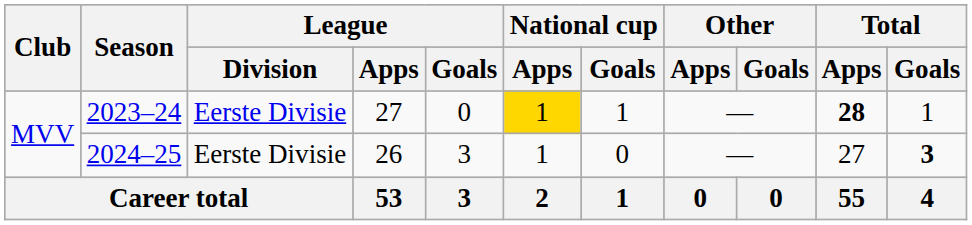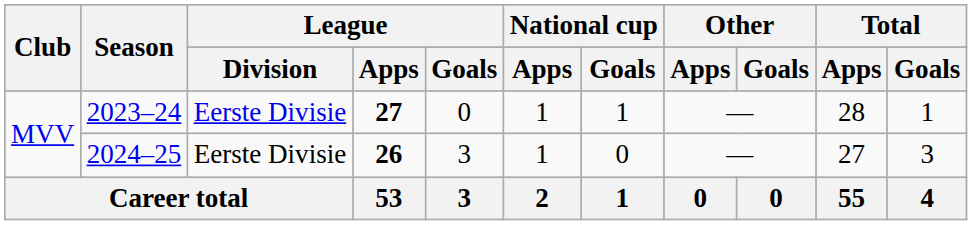(389, 111) normal -> (389, 111) bold
(542, 111) gold background -> (542, 111) no background
(852, 111) bold -> (852, 111) normal
(389, 154) normal -> (389, 154) bold
(927, 154) bold -> (927, 154) normal
